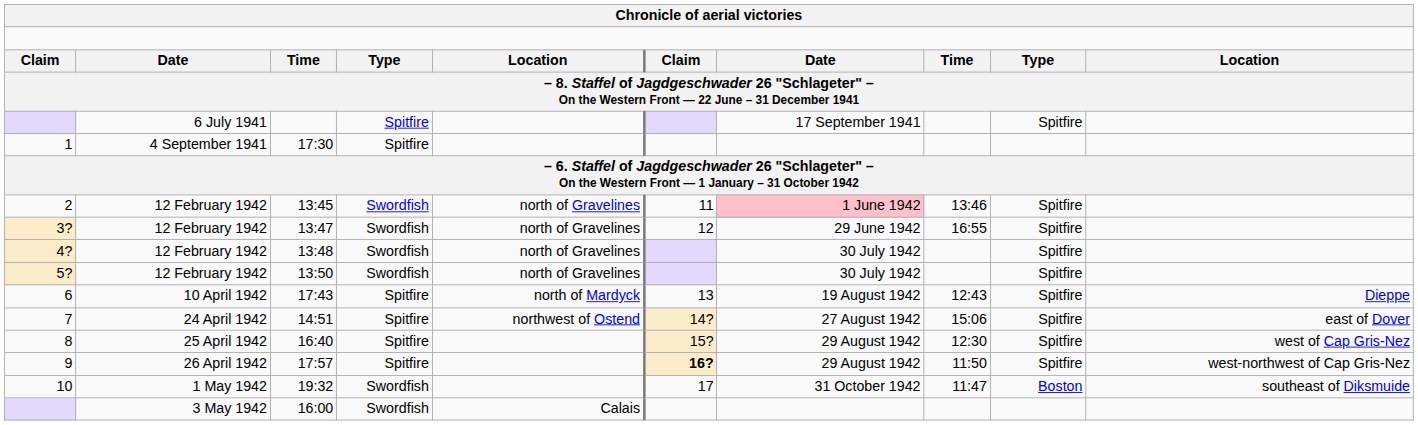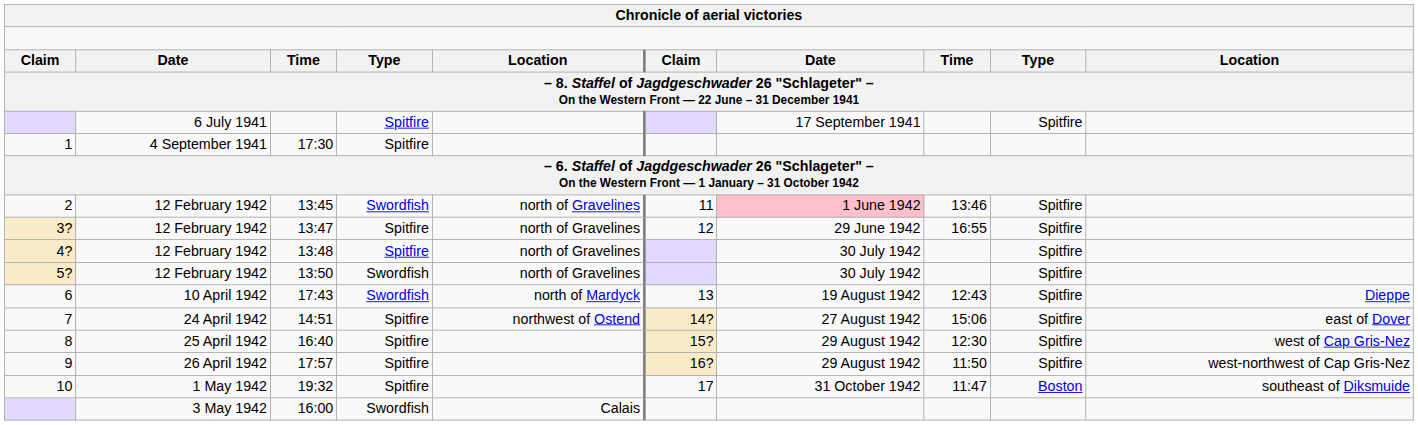(398, 228) Swordfish -> (407, 228) Spitfire
(398, 251) Swordfish -> (407, 251) Spitfire
(407, 296) Spitfire -> (398, 296) Swordfish
(701, 364) bold -> (702, 364) normal
(398, 386) Swordfish -> (407, 386) Spitfire
